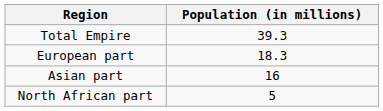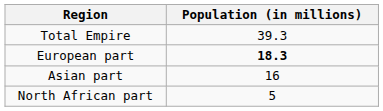(272, 55) normal -> (272, 55) bold
